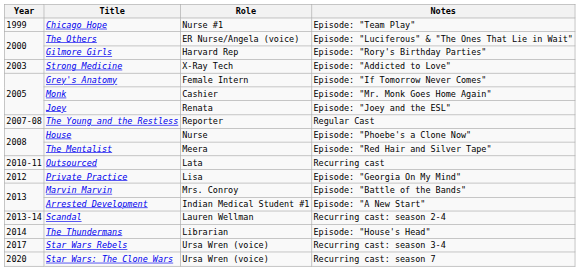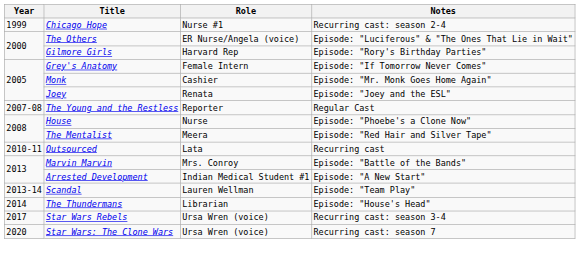(364, 25) Episode: "Team Play" -> (380, 25) Recurring cast: season 2-4
- row: (84, 66)
- row: (87, 176)
(380, 218) Recurring cast: season 2-4 -> (364, 190) Episode: "Team Play"
